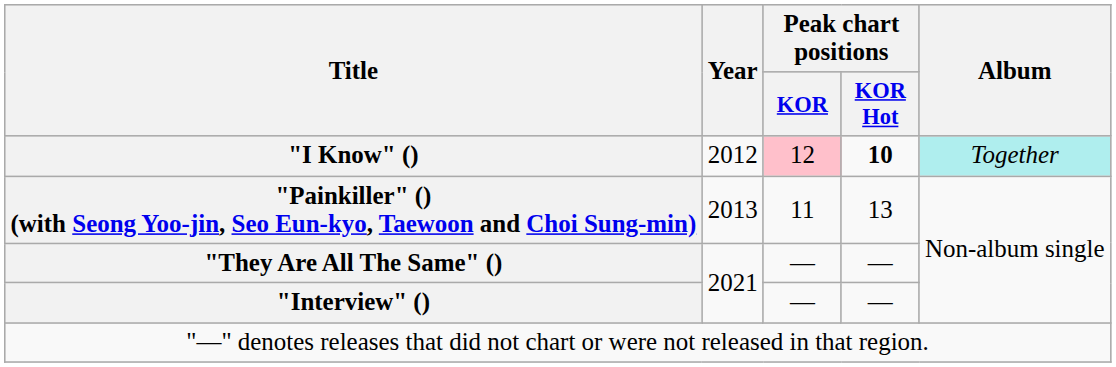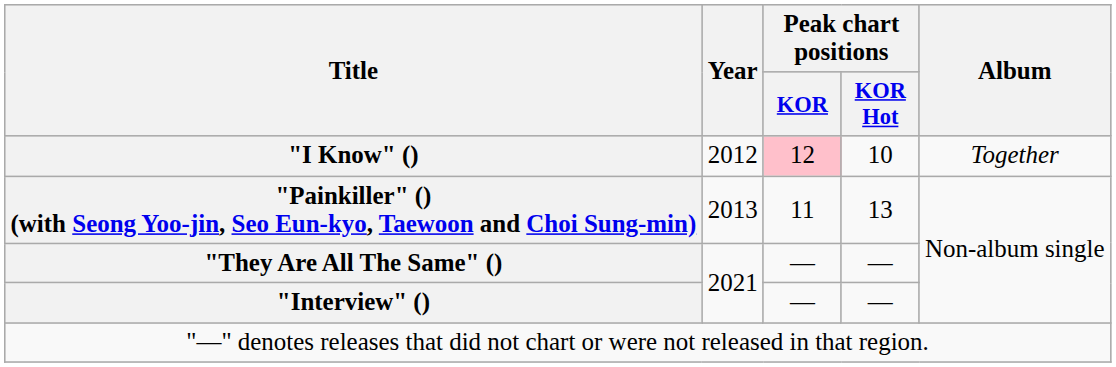(880, 155) bold -> (880, 155) normal
(1015, 155) paleturquoise background -> (1015, 155) no background
